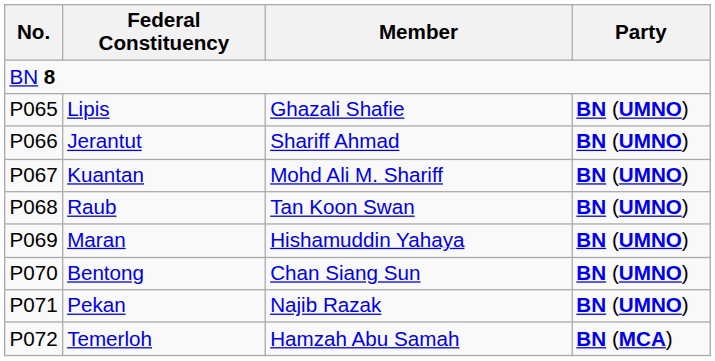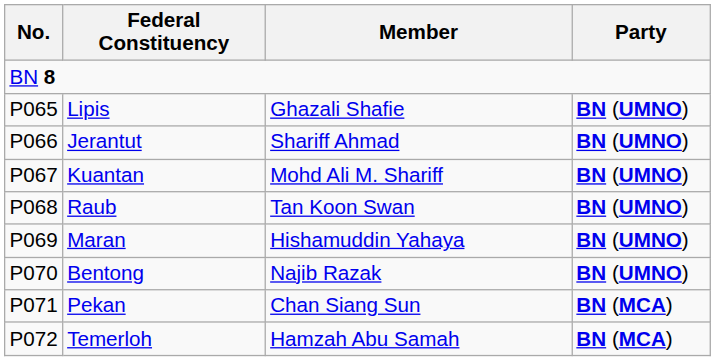(345, 273) Chan Siang Sun -> (326, 273) Najib Razak
(326, 305) Najib Razak -> (345, 305) Chan Siang Sun
(633, 305) BN (UMNO) -> (625, 305) BN (MCA)
